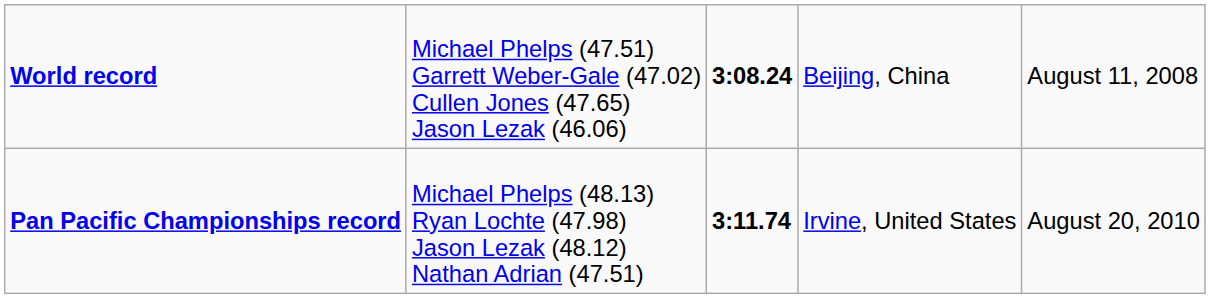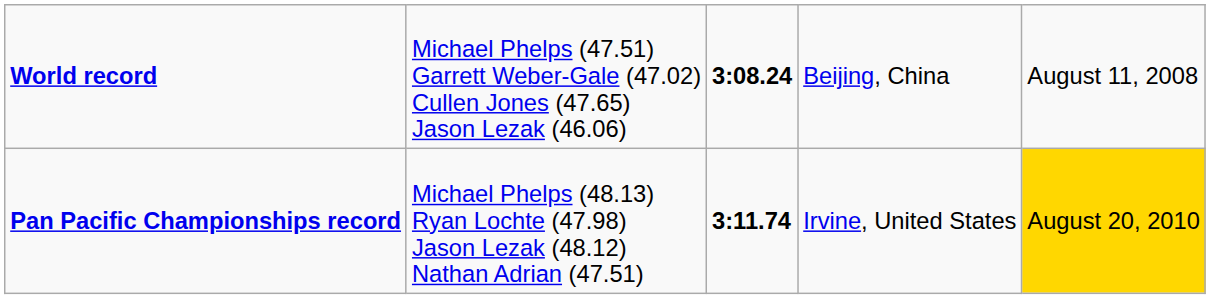(1114, 220) no background -> (1114, 220) gold background
